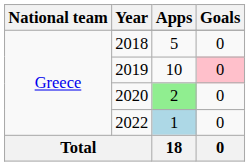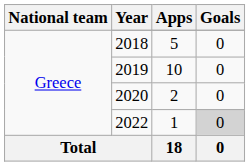(220, 69) pink background -> (220, 69) no background
(174, 95) lightgreen background -> (174, 95) no background
(174, 122) lightblue background -> (174, 122) no background
(220, 122) no background -> (220, 122) lightgrey background
